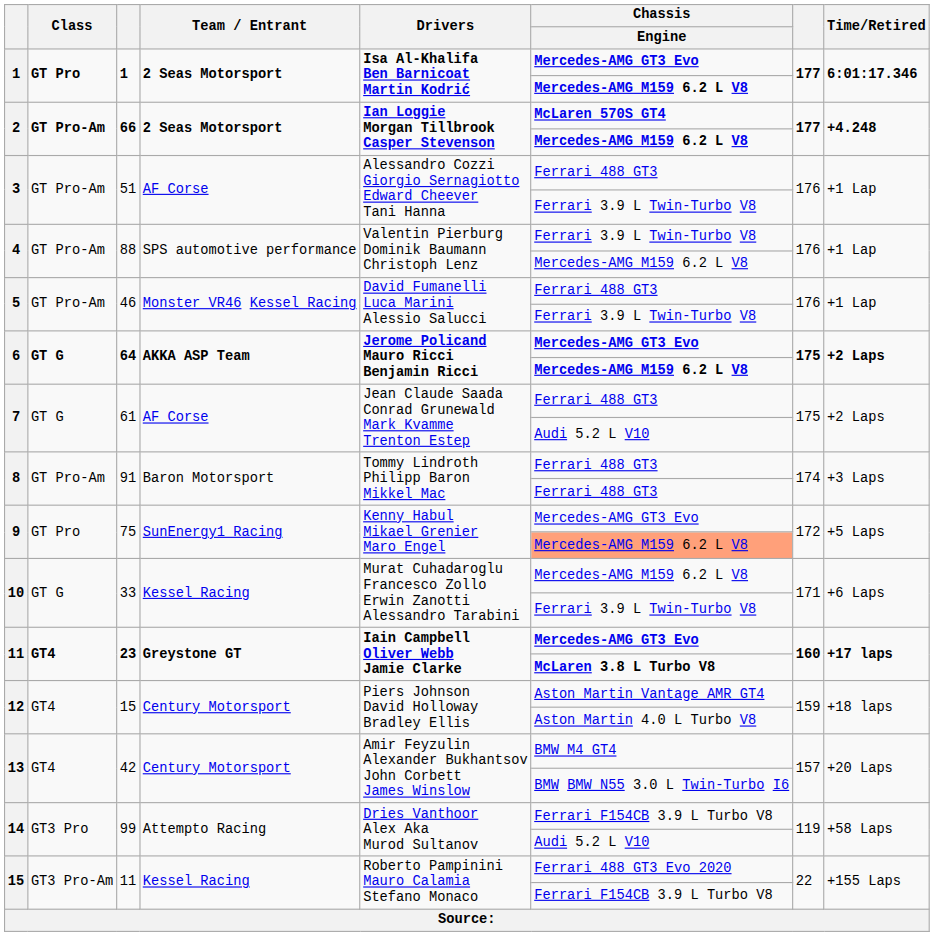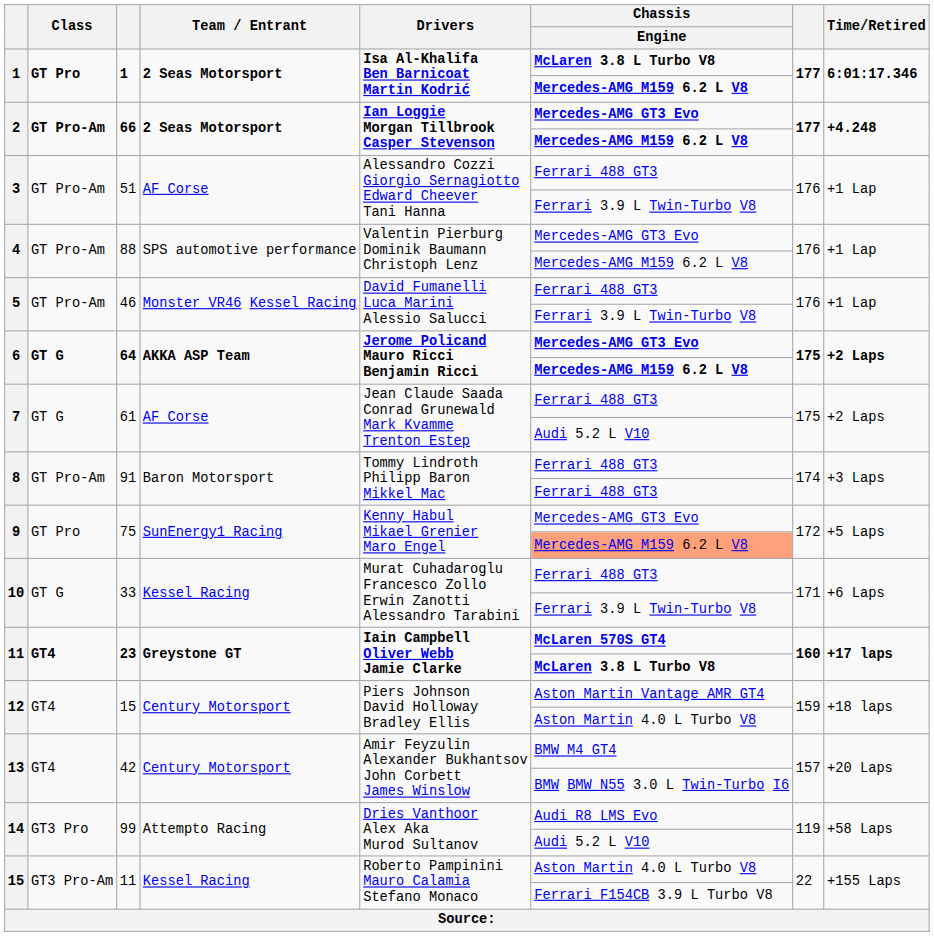(616, 62) Mercedes-AMG GT3 Evo -> (625, 62) McLaren 3.8 L Turbo V8
(600, 116) McLaren 570S GT4 -> (616, 116) Mercedes-AMG GT3 Evo
(645, 238) Ferrari 3.9 L Twin-Turbo V8 -> (616, 238) Mercedes-AMG GT3 Evo
(641, 576) Mercedes-AMG M159 6.2 L V8 -> (596, 576) Ferrari 488 GT3
(616, 641) Mercedes-AMG GT3 Evo -> (600, 641) McLaren 570S GT4
(653, 816) Ferrari F154CB 3.9 L Turbo V8 -> (596, 816) Audi R8 LMS Evo
(633, 870) Ferrari 488 GT3 Evo 2020 -> (645, 870) Aston Martin 4.0 L Turbo V8
